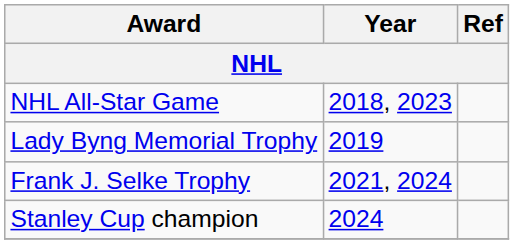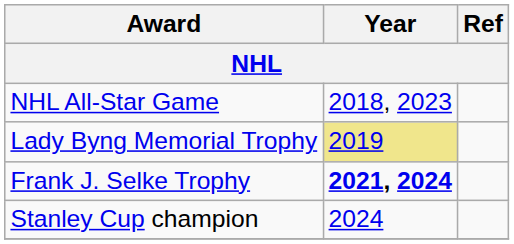(356, 141) no background -> (356, 141) khaki background
(390, 180) normal -> (390, 180) bold
